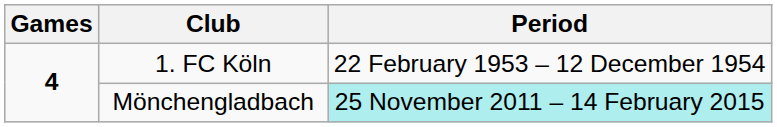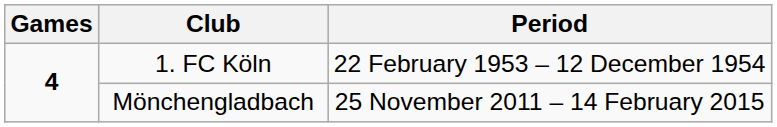(550, 102) paleturquoise background -> (550, 102) no background
